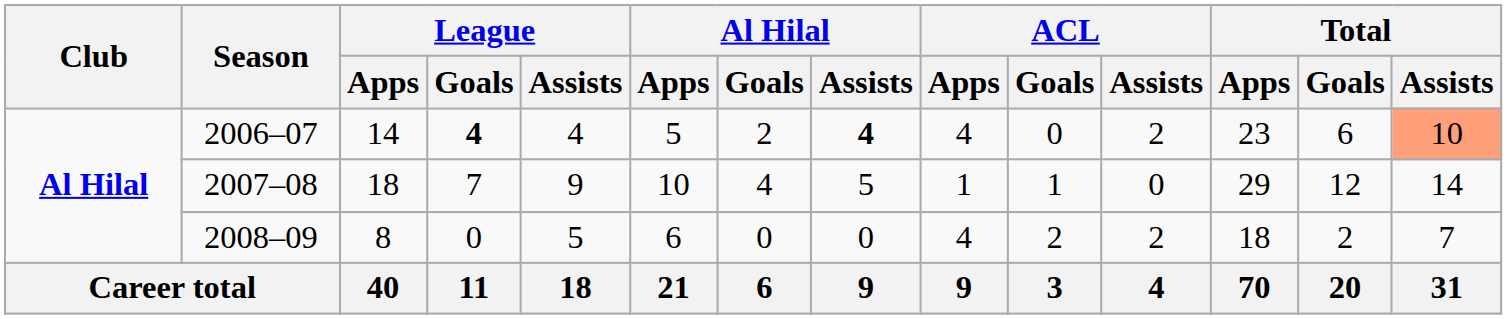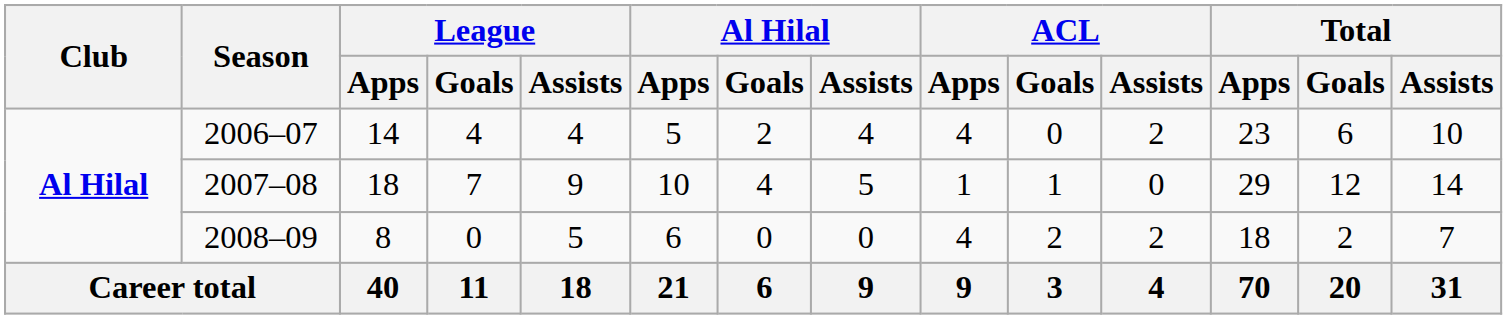(474, 133) bold -> (474, 133) normal
(866, 133) bold -> (866, 133) normal
(1447, 133) lightsalmon background -> (1447, 133) no background
